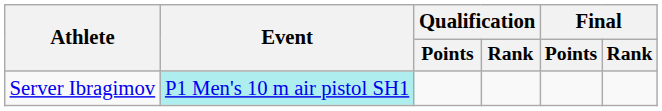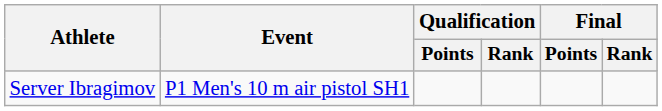(287, 88) paleturquoise background -> (287, 88) no background
